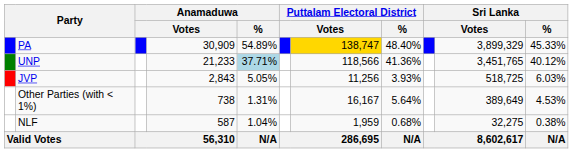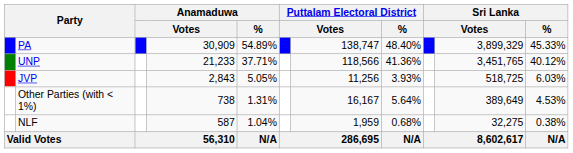(360, 45) gold background -> (360, 45) no background
(259, 62) lightblue background -> (259, 62) no background
